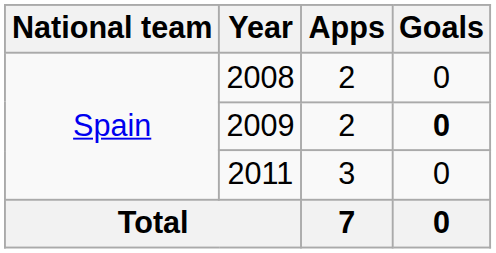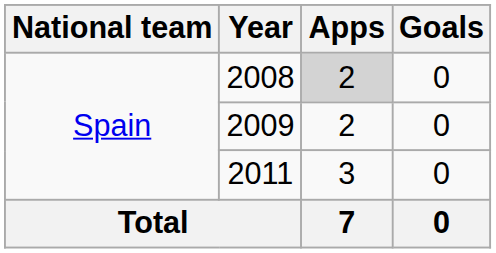(347, 77) no background -> (347, 77) lightgrey background
(442, 125) bold -> (442, 125) normal
